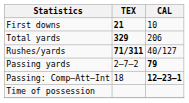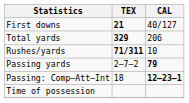(152, 25) 10 -> (162, 25) 40/127
(162, 51) 40/127 -> (152, 51) 10
